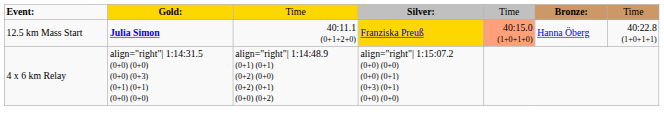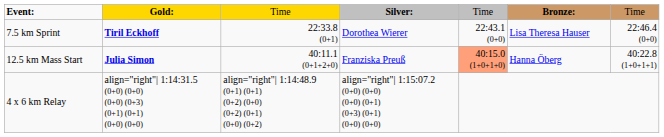+ row: (33, 33)
(392, 33) gold background -> (374, 59) no background
